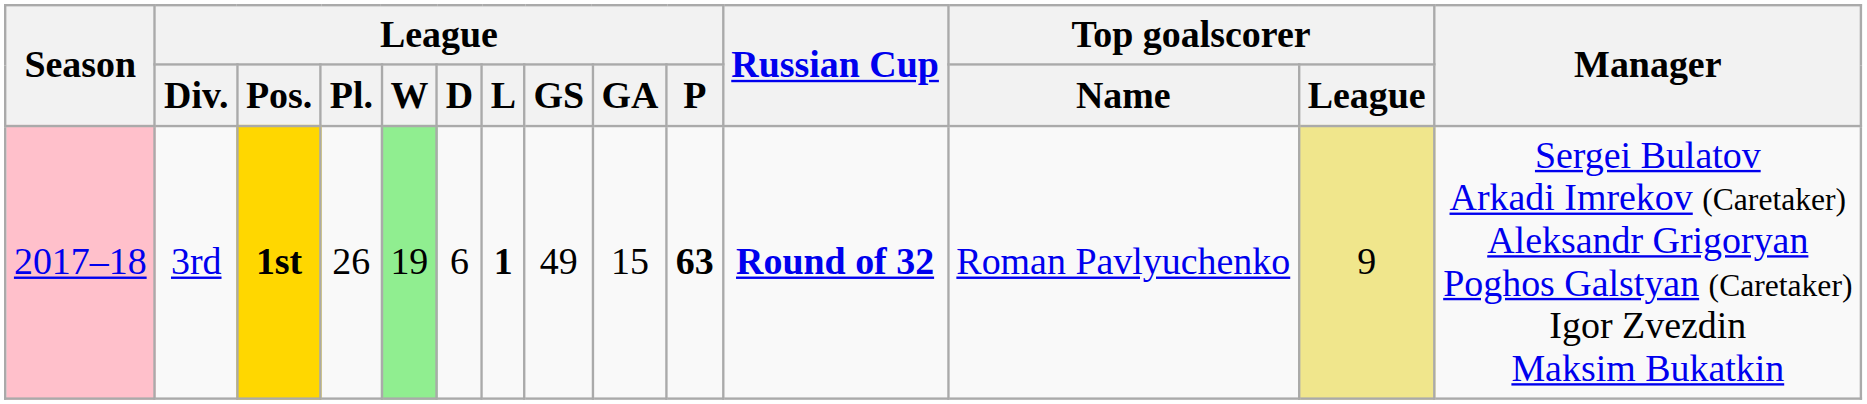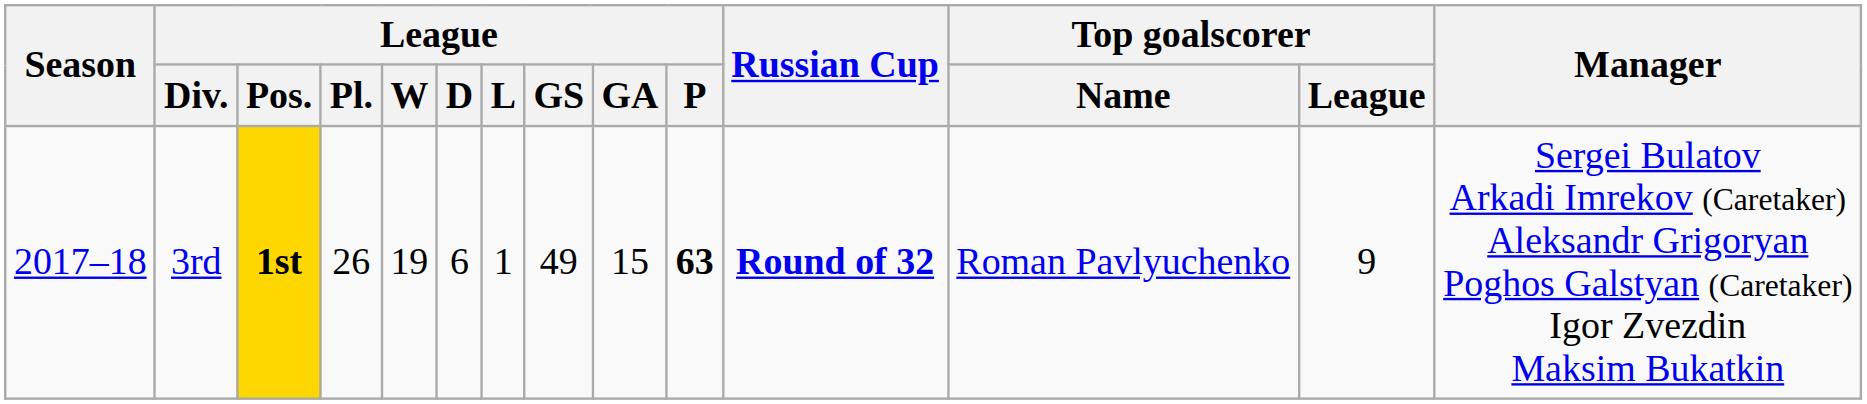(80, 261) pink background -> (80, 261) no background
(409, 261) lightgreen background -> (409, 261) no background
(503, 261) bold -> (503, 261) normal
(1367, 261) khaki background -> (1367, 261) no background
